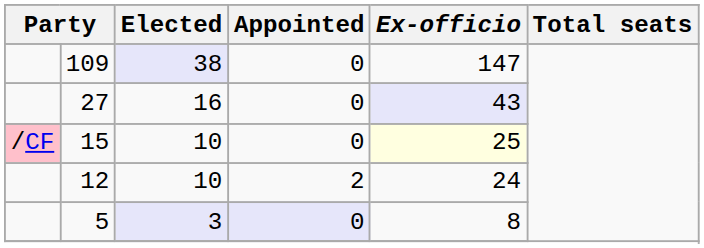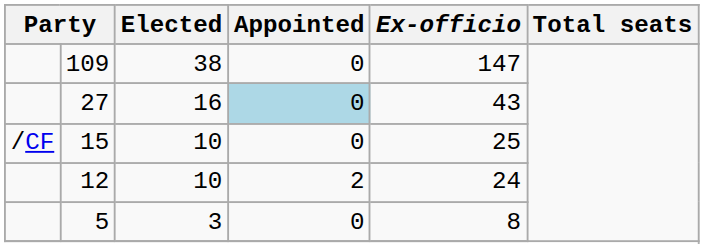(208, 64) lavender background -> (208, 64) no background
(357, 103) no background -> (357, 103) lightblue background
(507, 103) lavender background -> (507, 103) no background
(32, 143) pink background -> (32, 143) no background
(507, 143) lightyellow background -> (507, 143) no background
(215, 222) lavender background -> (215, 222) no background
(357, 222) lavender background -> (357, 222) no background
